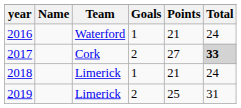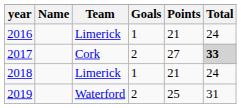(100, 34) Waterford -> (98, 34) Limerick
(98, 93) Limerick -> (100, 93) Waterford
